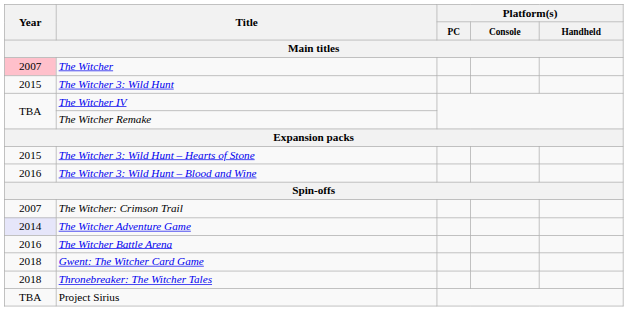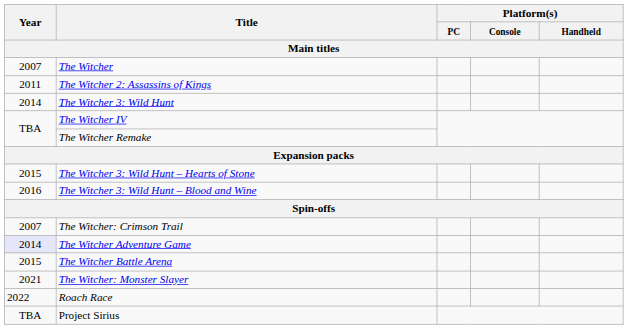(30, 66) pink background -> (30, 66) no background
+ row: (135, 84)
(30, 84) 2015 -> (30, 102) 2014
(30, 244) 2016 -> (30, 262) 2015
- row: (131, 262)
- row: (135, 279)
+ row: (124, 279)
+ row: (86, 297)
